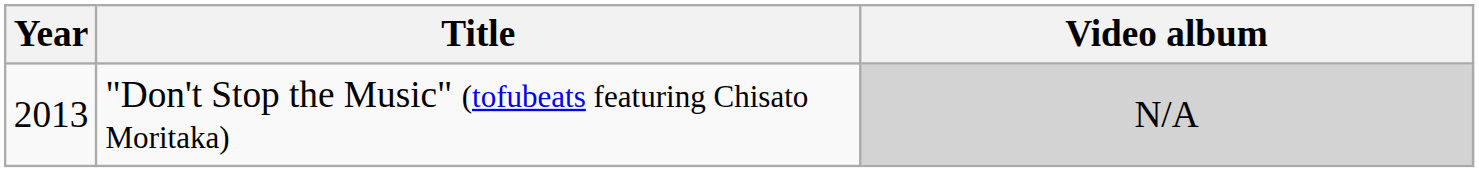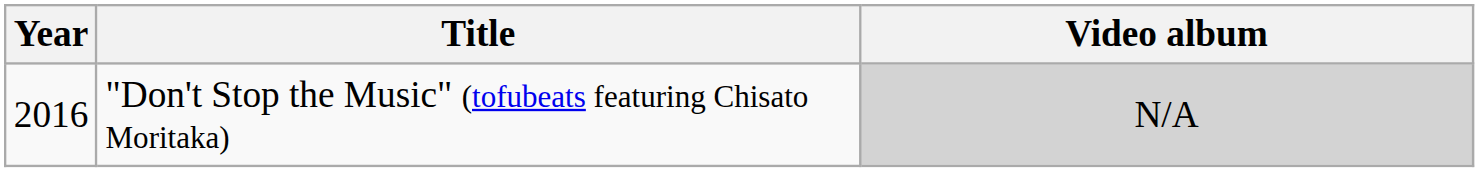(51, 114) 2013 -> (51, 114) 2016
